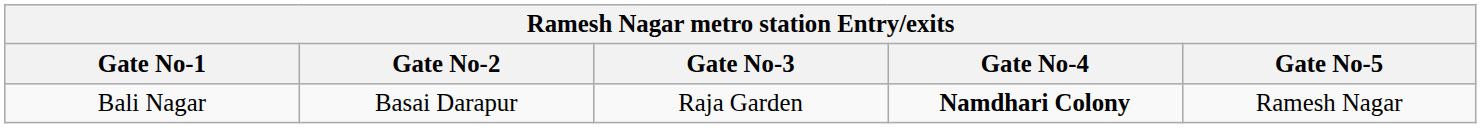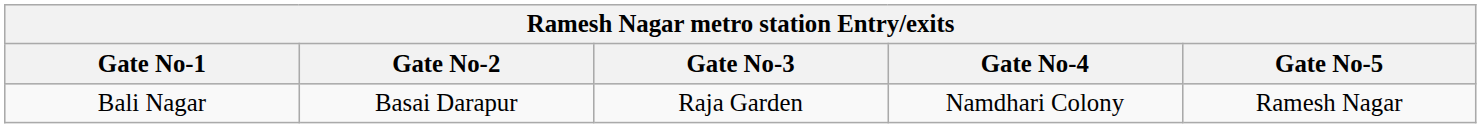(1035, 102) bold -> (1035, 102) normal
